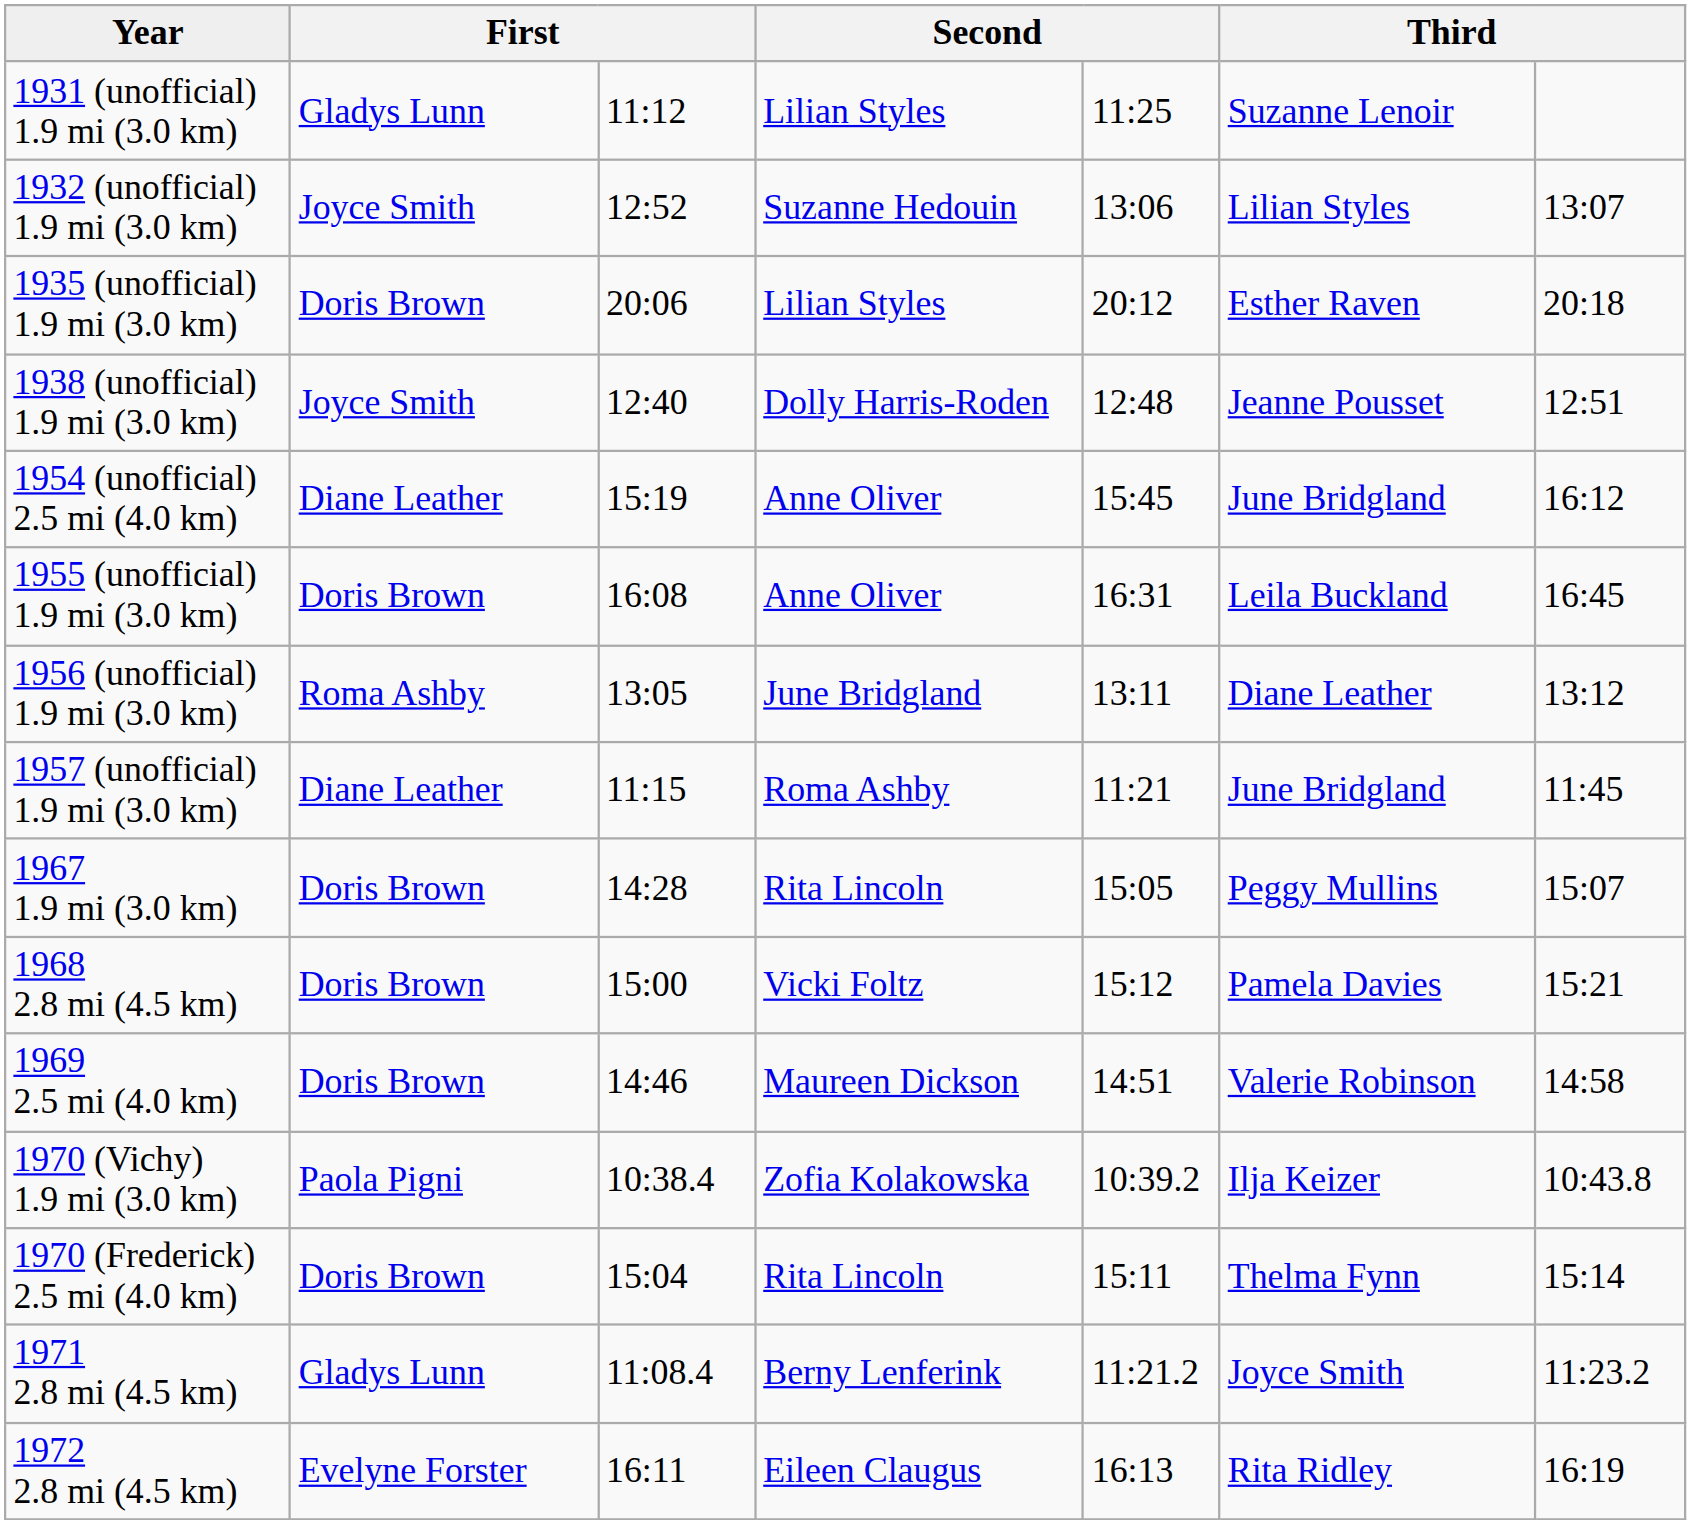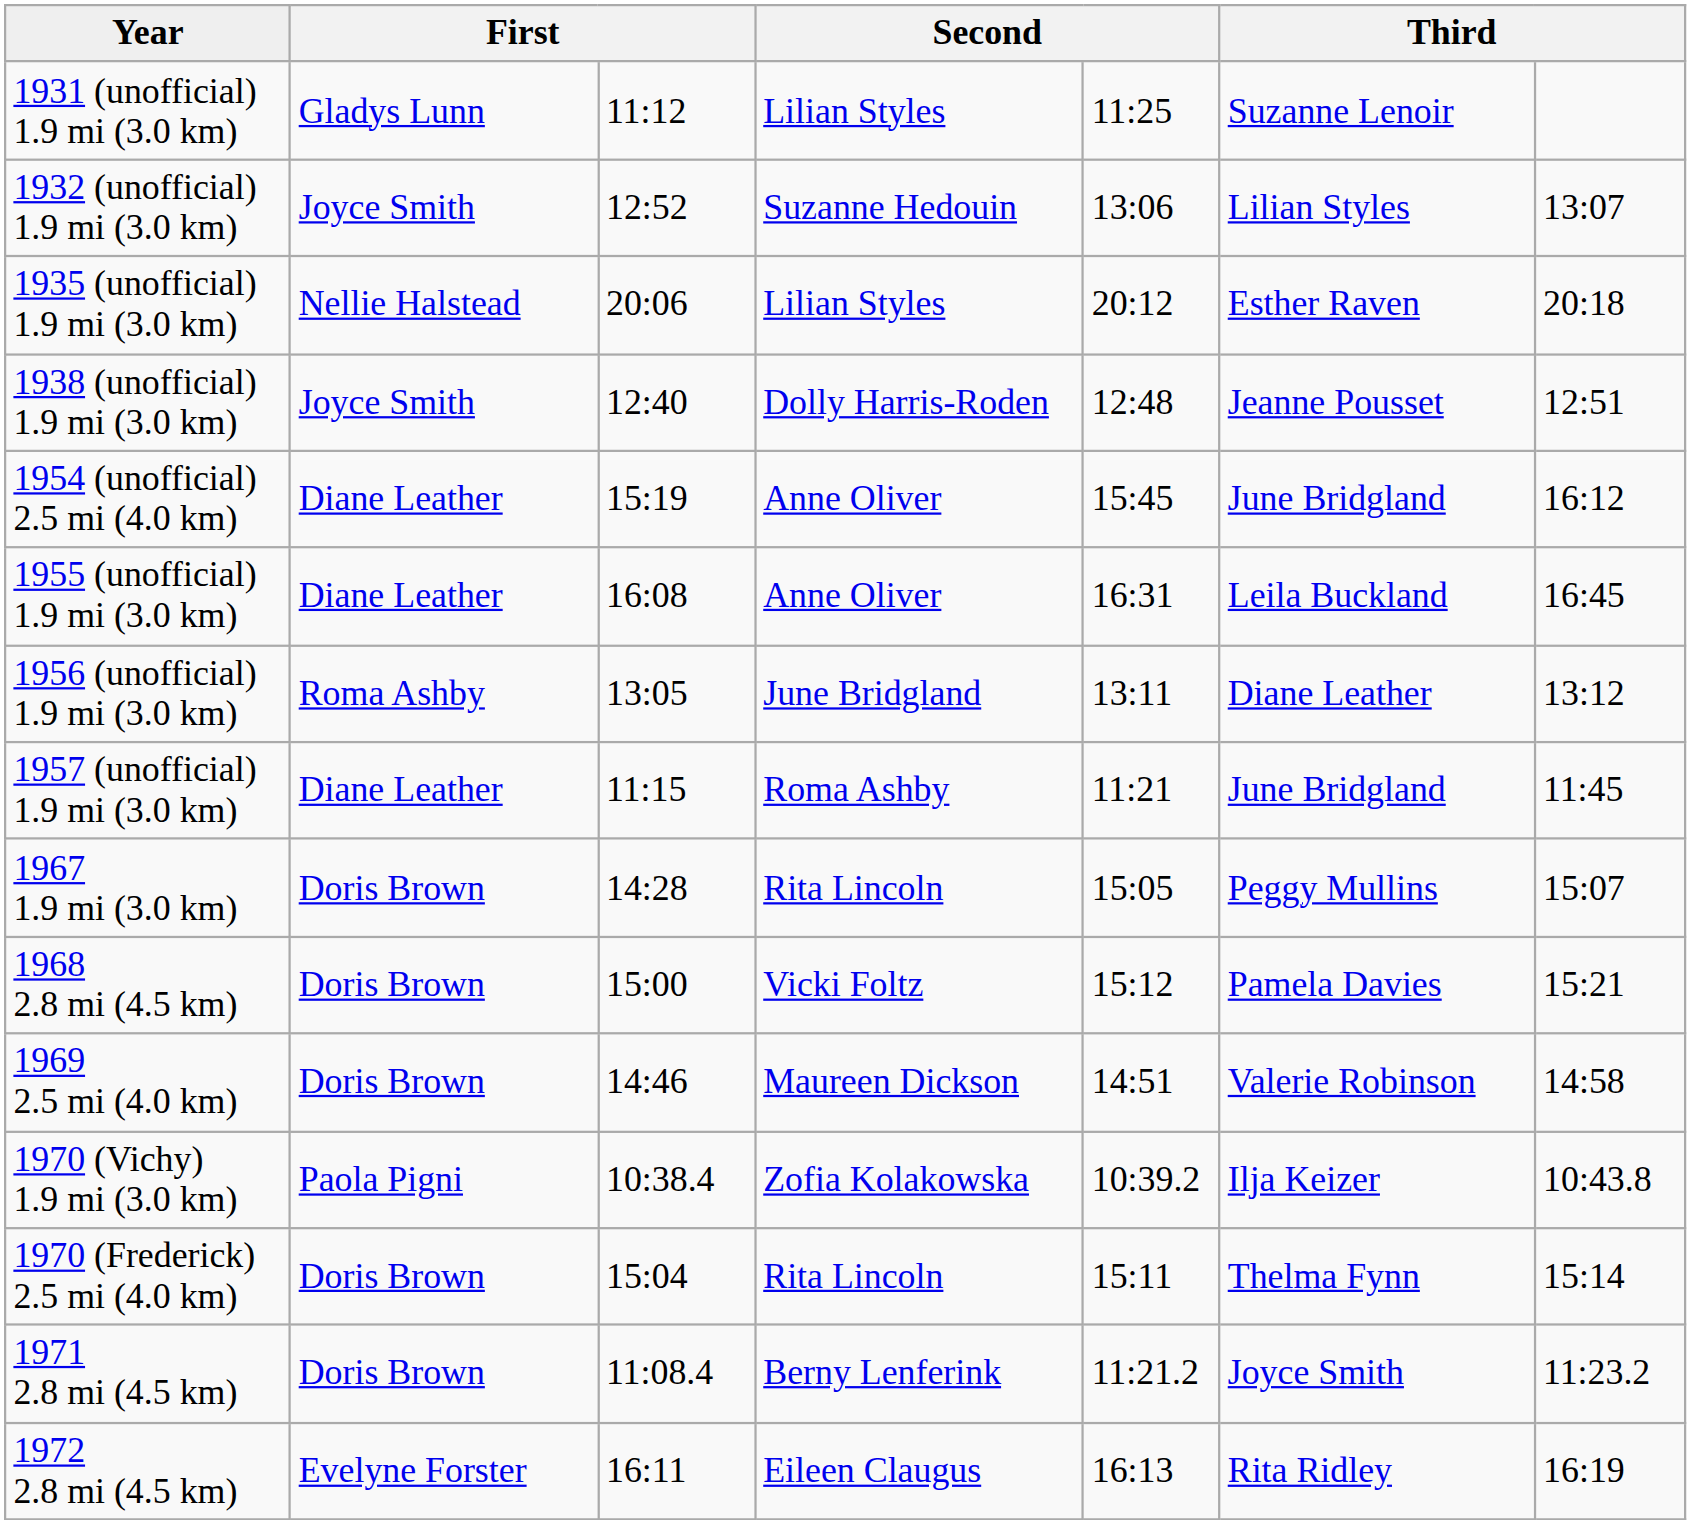(392, 304) Doris Brown -> (410, 304) Nellie Halstead
(392, 595) Doris Brown -> (401, 595) Diane Leather
(392, 1372) Gladys Lunn -> (392, 1372) Doris Brown
